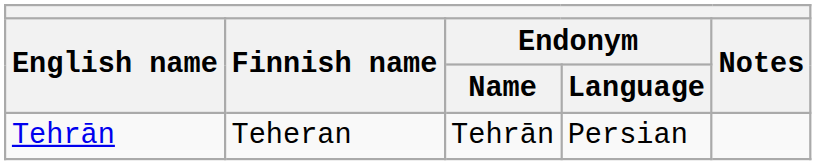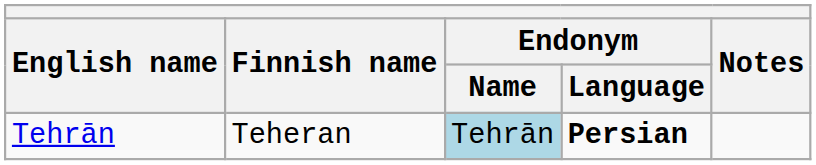(503, 135) no background -> (503, 135) lightblue background
(628, 135) normal -> (628, 135) bold
